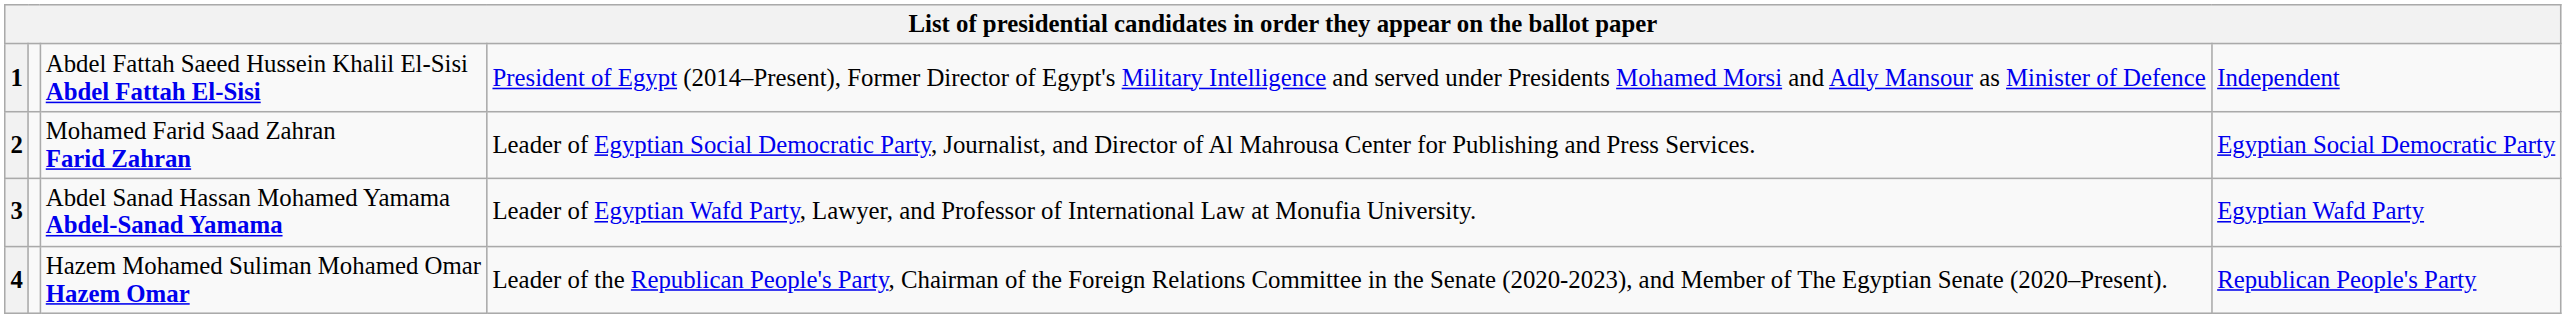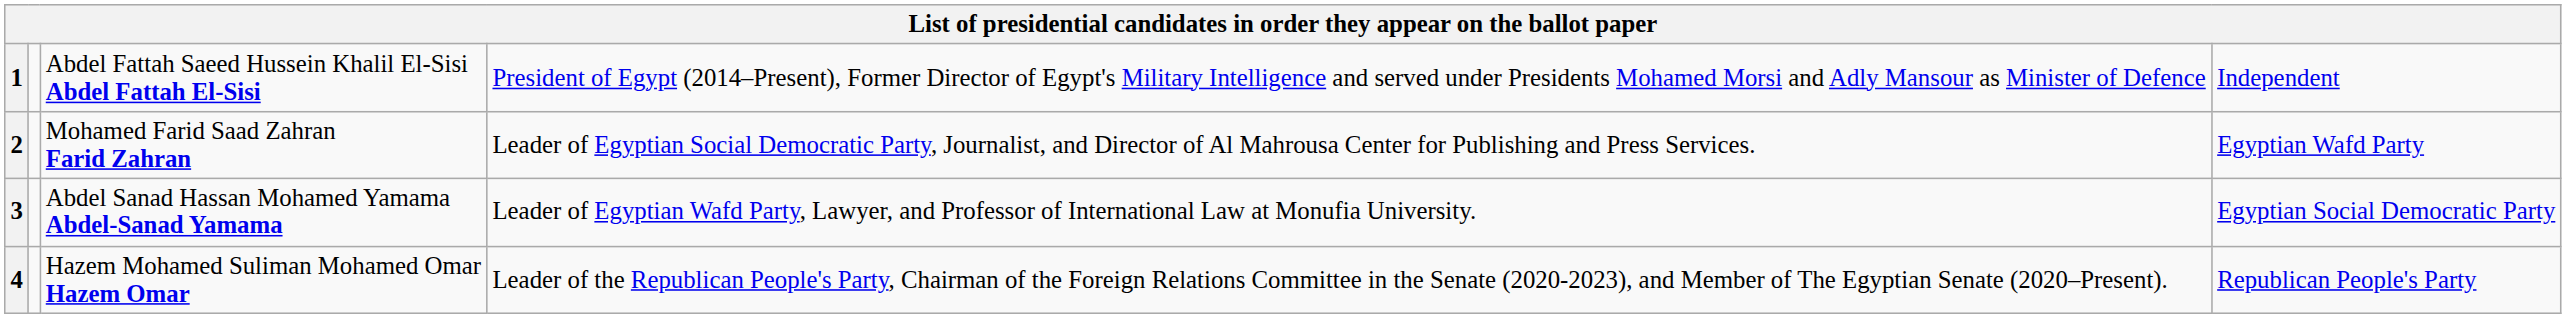(2386, 144) Egyptian Social Democratic Party -> (2321, 144) Egyptian Wafd Party
(2321, 211) Egyptian Wafd Party -> (2386, 211) Egyptian Social Democratic Party
